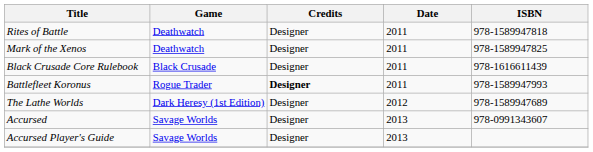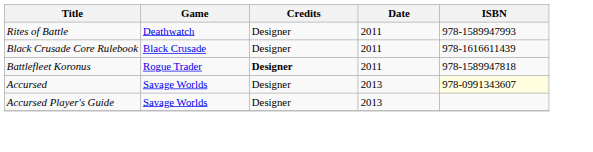(511, 31) 978-1589947818 -> (479, 31) 978-1589947993
- row: (47, 49)
(511, 84) 978-1589947993 -> (479, 66) 978-1589947818
- row: (45, 102)
(511, 120) no background -> (479, 84) lightyellow background
